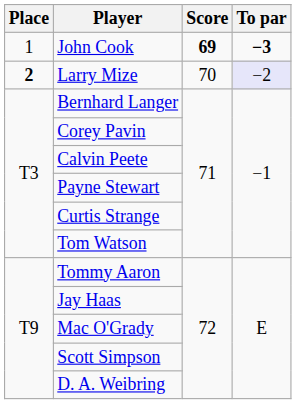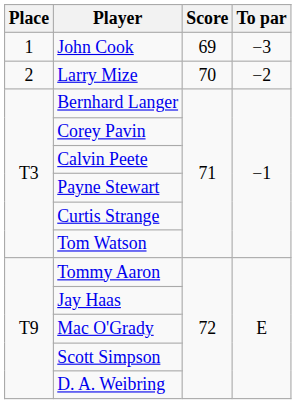(207, 46) bold -> (207, 46) normal
(262, 46) bold -> (262, 46) normal
(29, 74) bold -> (29, 74) normal
(262, 74) lavender background -> (262, 74) no background
